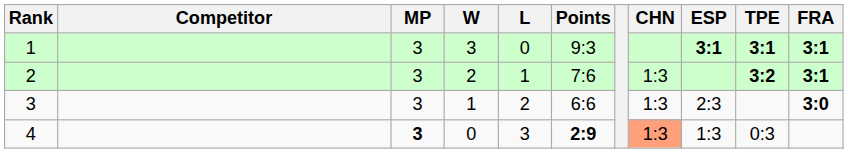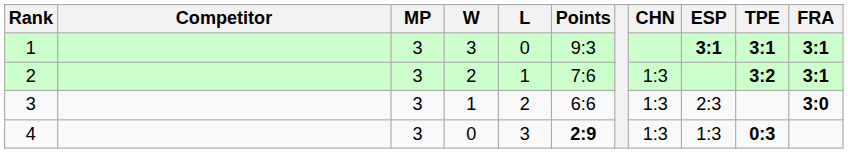(418, 133) bold -> (418, 133) normal
(655, 133) lightsalmon background -> (655, 133) no background
(762, 133) normal -> (762, 133) bold
